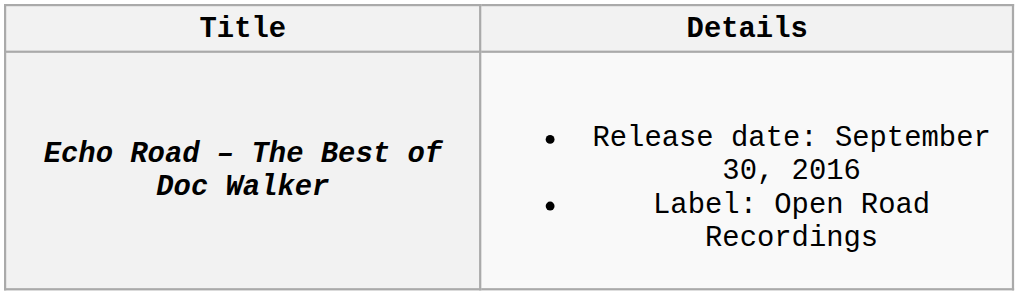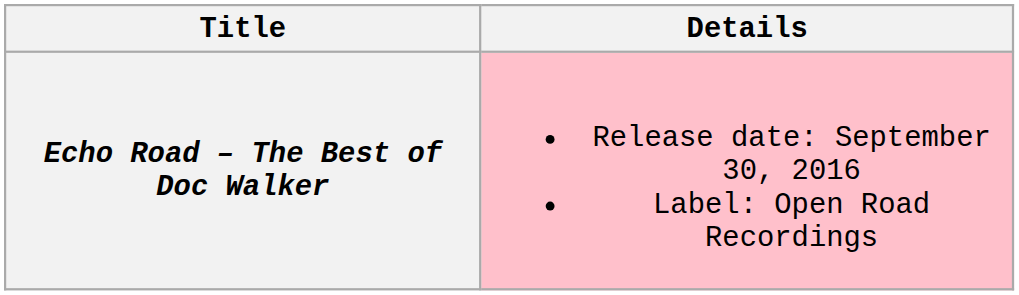(747, 188) no background -> (747, 188) pink background
